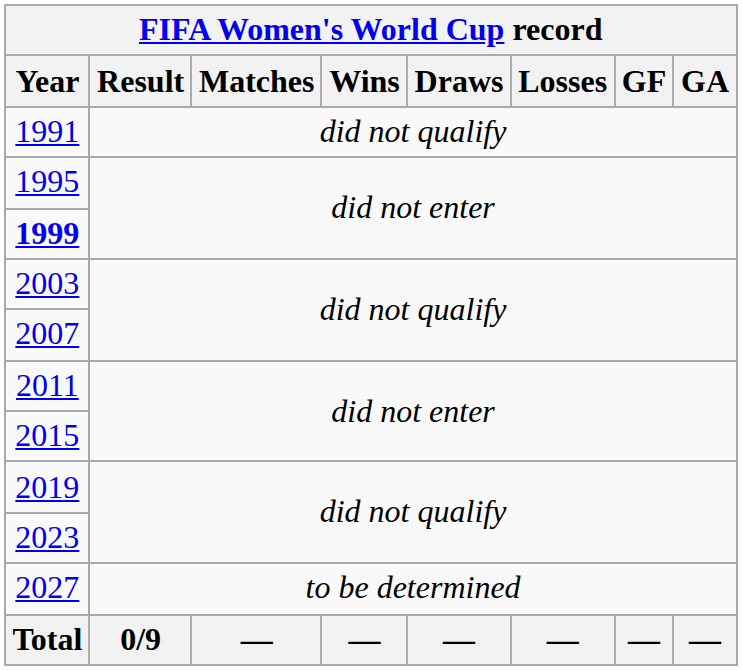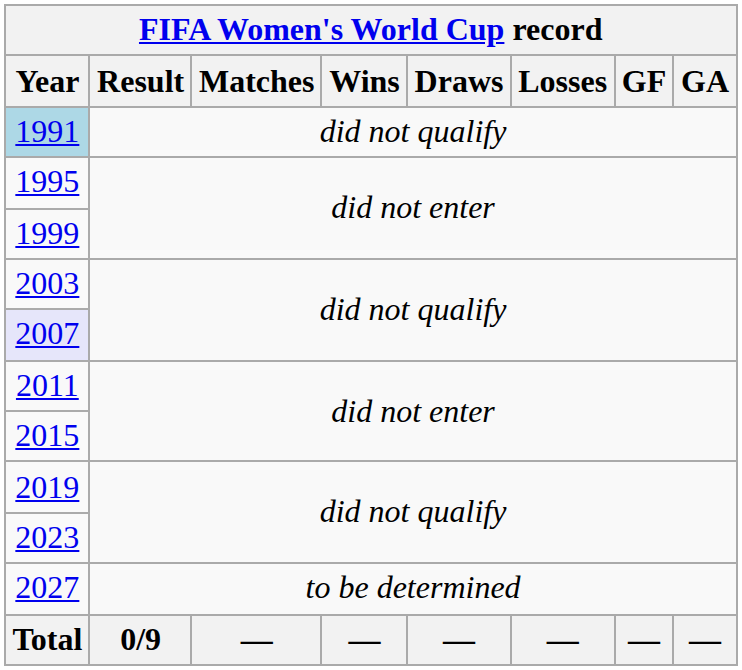(47, 131) no background -> (47, 131) lightblue background
(47, 232) bold -> (47, 232) normal
(47, 334) no background -> (47, 334) lavender background
